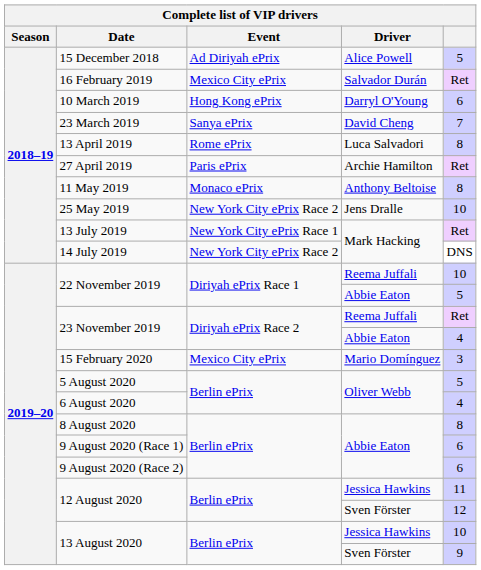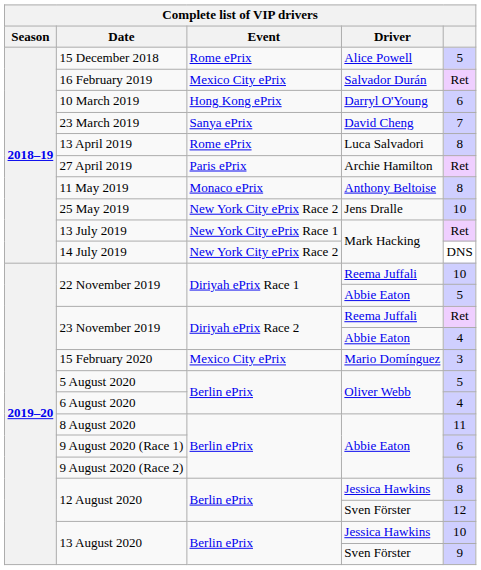(235, 58) Ad Diriyah ePrix -> (221, 58) Rome ePrix
(460, 424) 8 -> (460, 424) 11
(460, 489) 11 -> (460, 489) 8
